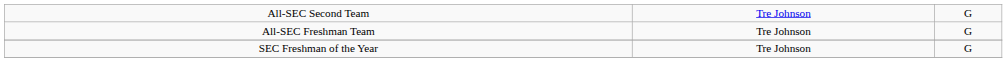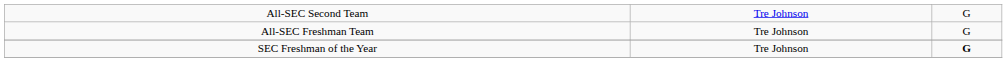(968, 48) normal -> (967, 48) bold
